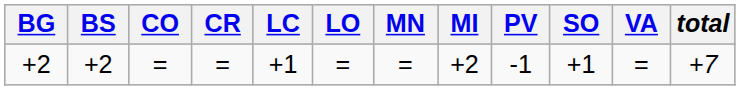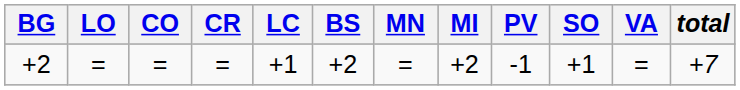columns swapped: (98, 24) <-> (343, 24)
